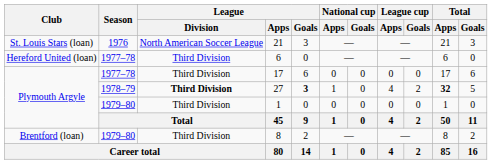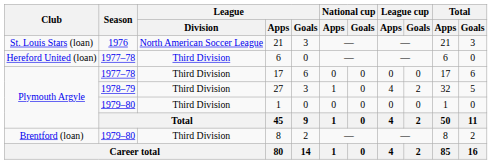(201, 89) bold -> (201, 89) normal
(306, 89) bold -> (306, 89) normal
(445, 89) bold -> (445, 89) normal
